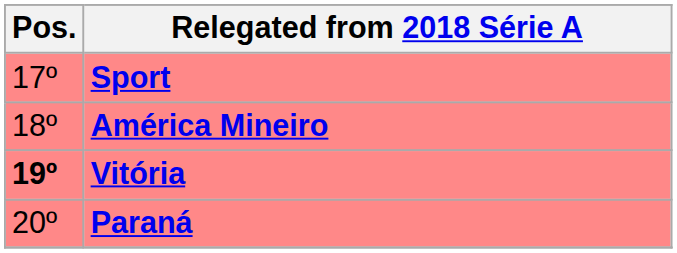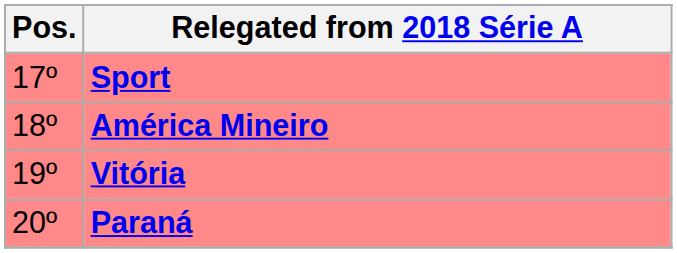(35, 174) bold -> (35, 174) normal
